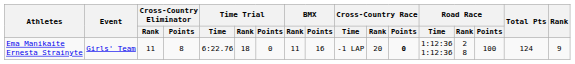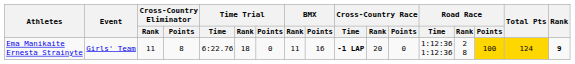(351, 48) normal -> (351, 48) bold
(404, 48) bold -> (404, 48) normal
(490, 48) no background -> (490, 48) gold background
(526, 48) no background -> (526, 48) gold background
(559, 48) normal -> (559, 48) bold
